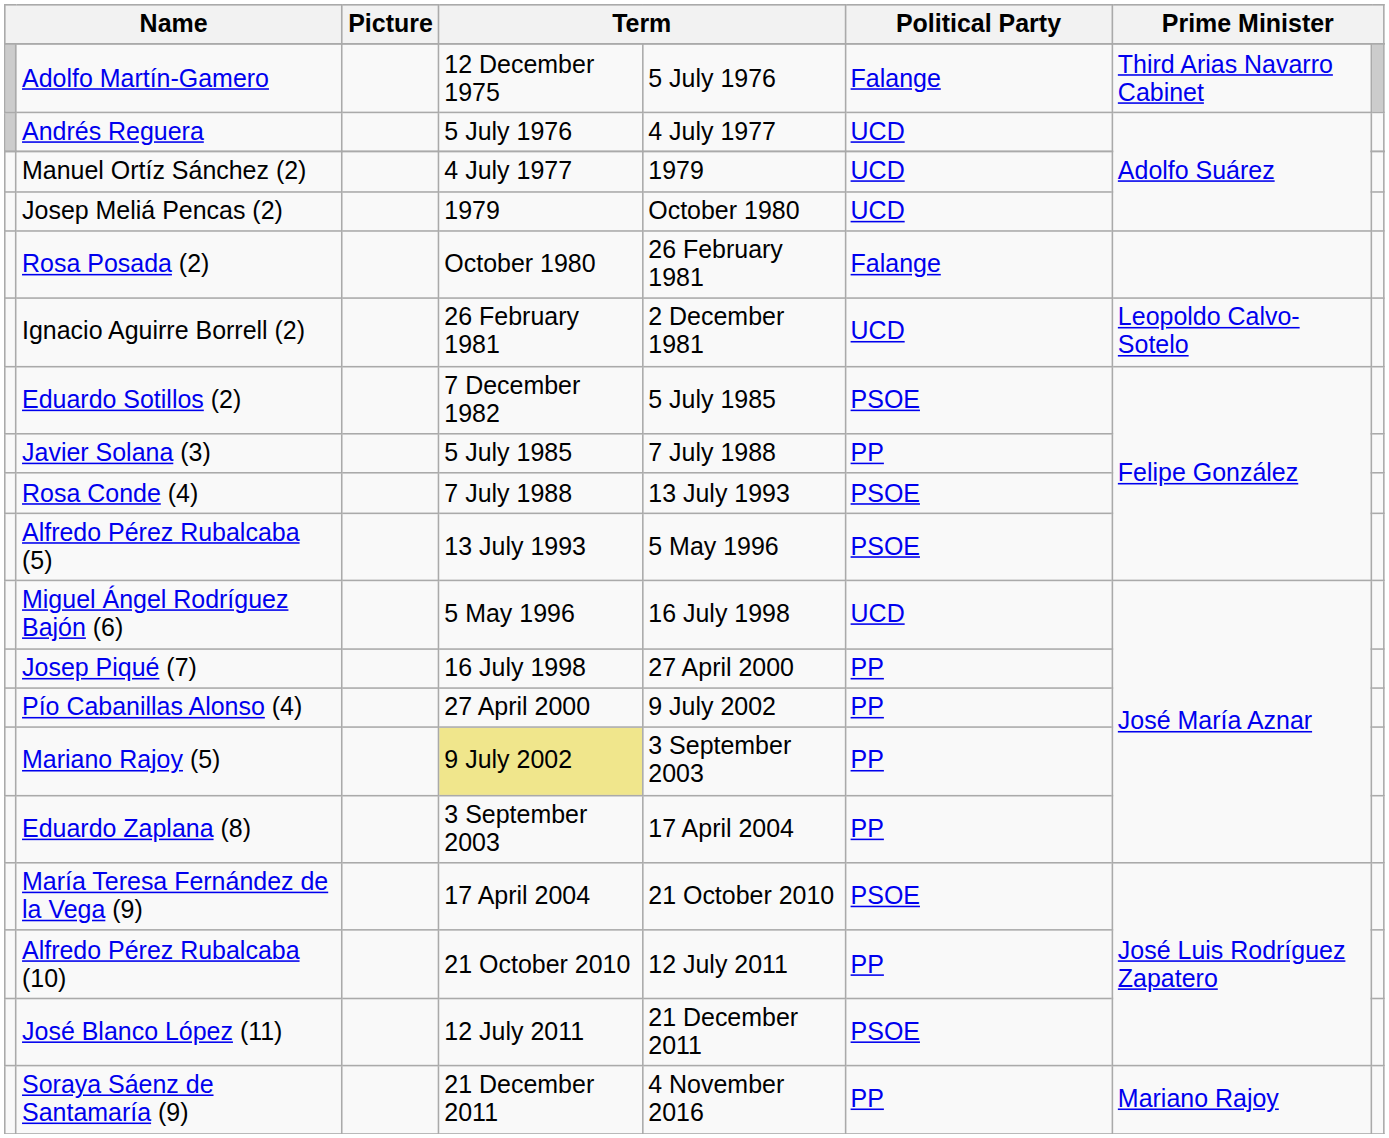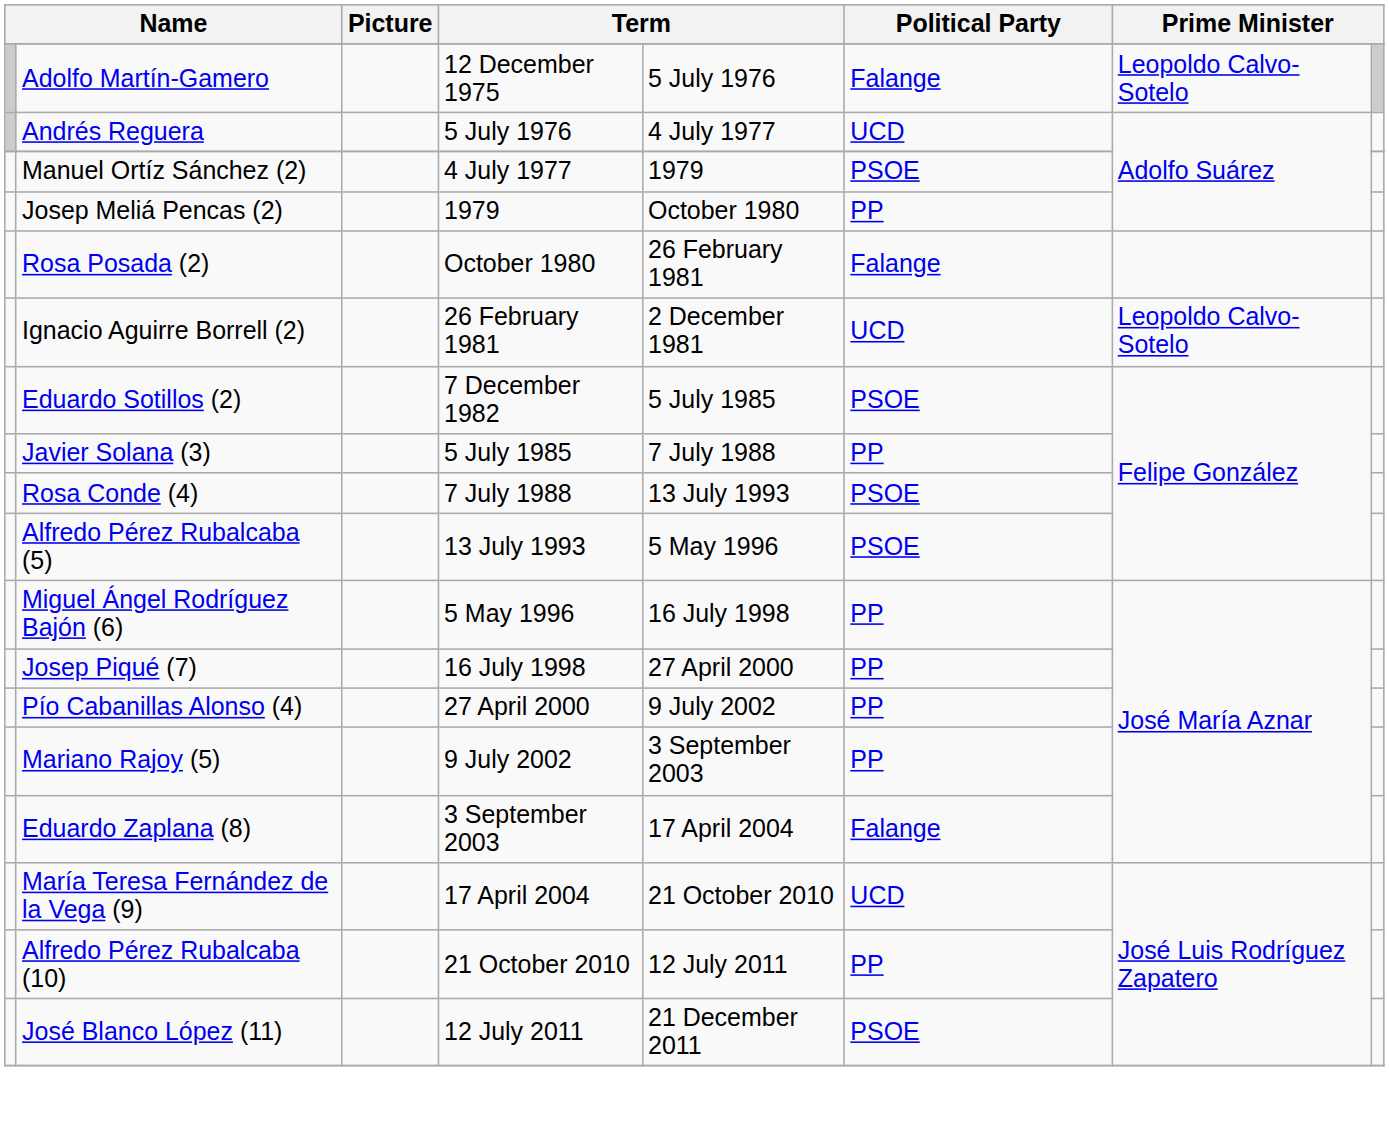(1225, 77) Third Arias Navarro Cabinet -> (1209, 77) Leopoldo Calvo-Sotelo
(878, 171) UCD -> (885, 171) PSOE
(878, 210) UCD -> (867, 210) PP
(878, 614) UCD -> (867, 614) PP
(508, 761) khaki background -> (508, 761) no background
(867, 828) PP -> (895, 828) Falange
(885, 896) PSOE -> (877, 896) UCD
- row: (118, 1099)
